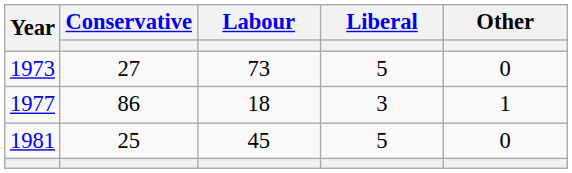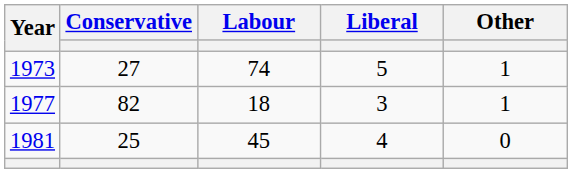(259, 68) 73 -> (259, 68) 74
(505, 68) 0 -> (505, 68) 1
(129, 104) 86 -> (129, 104) 82
(382, 140) 5 -> (382, 140) 4
